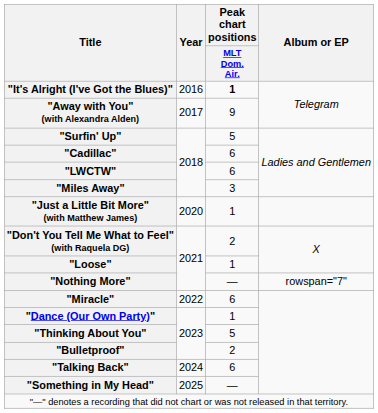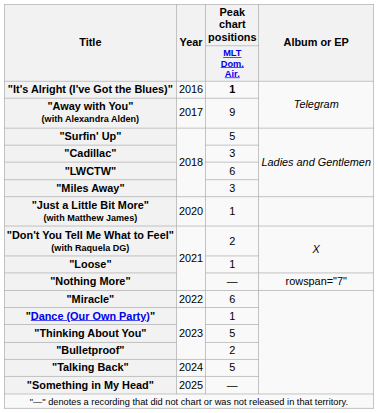(232, 153) 6 -> (232, 153) 3
(232, 368) 6 -> (232, 368) 5
